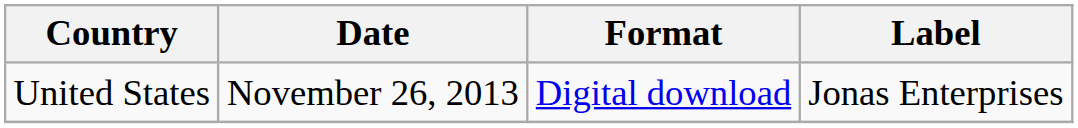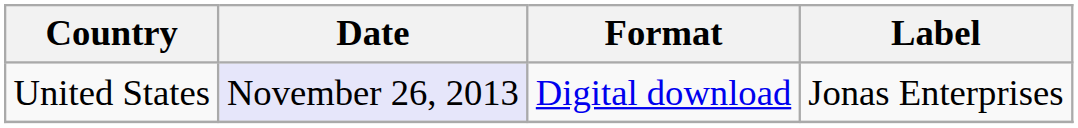(373, 91) no background -> (373, 91) lavender background
